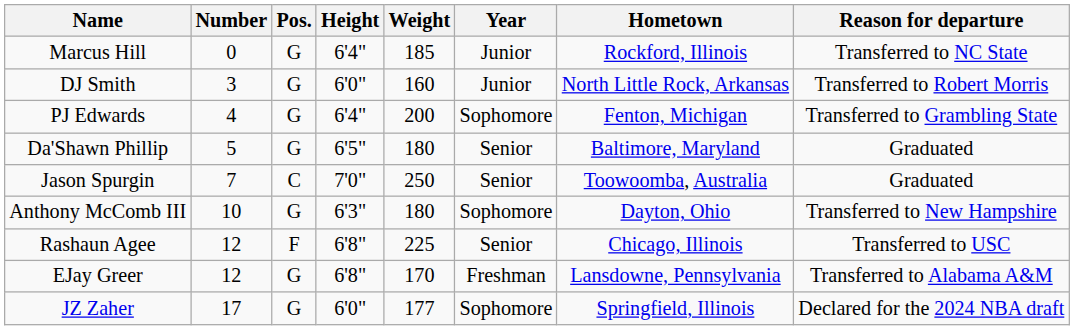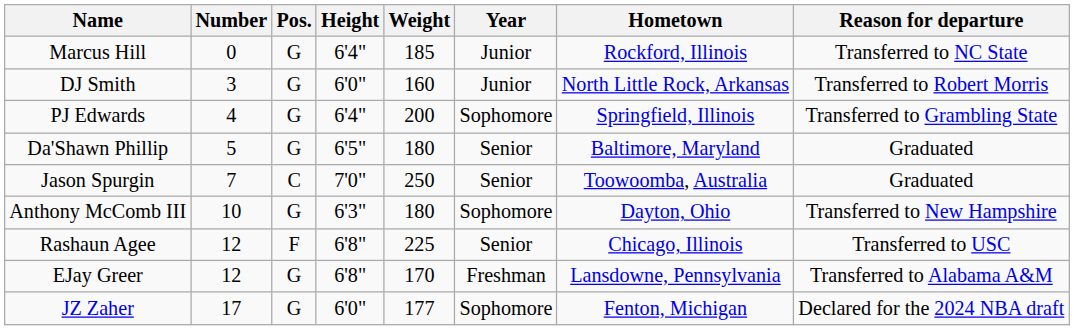(675, 116) Fenton, Michigan -> (675, 116) Springfield, Illinois
(675, 308) Springfield, Illinois -> (675, 308) Fenton, Michigan
